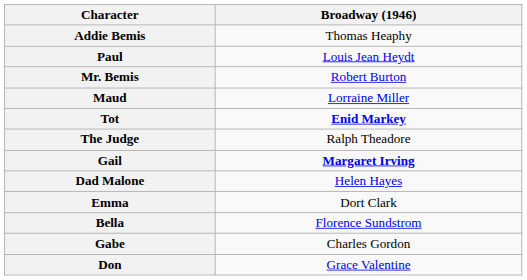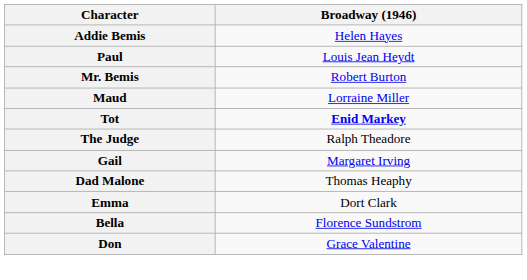(369, 35) Thomas Heaphy -> (369, 35) Helen Hayes
(369, 160) bold -> (369, 160) normal
(369, 181) Helen Hayes -> (369, 181) Thomas Heaphy
- row: (110, 243)
